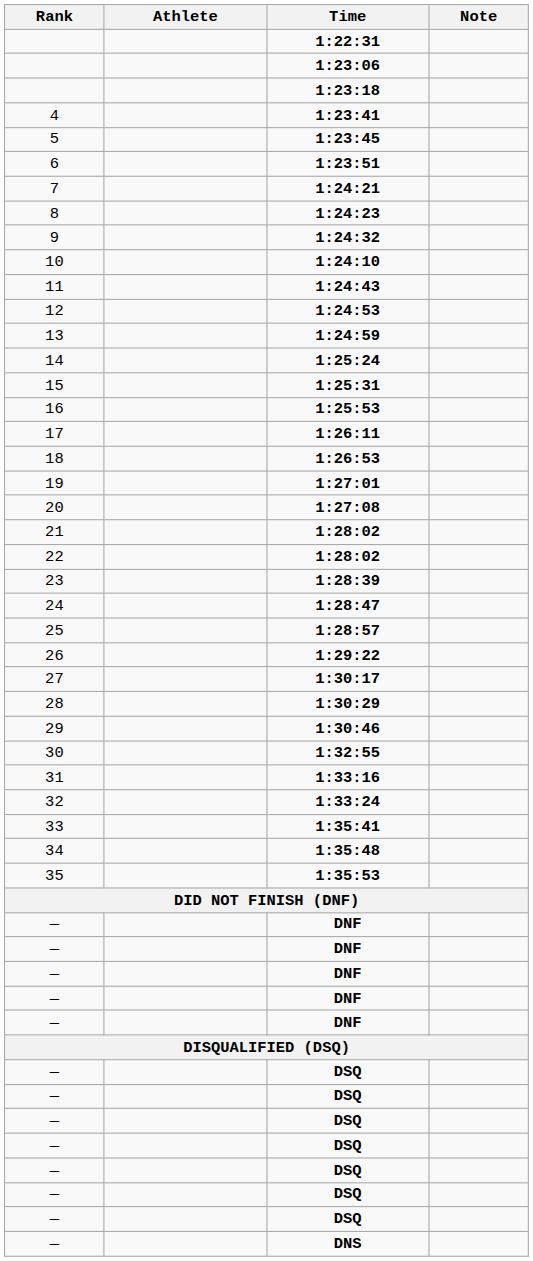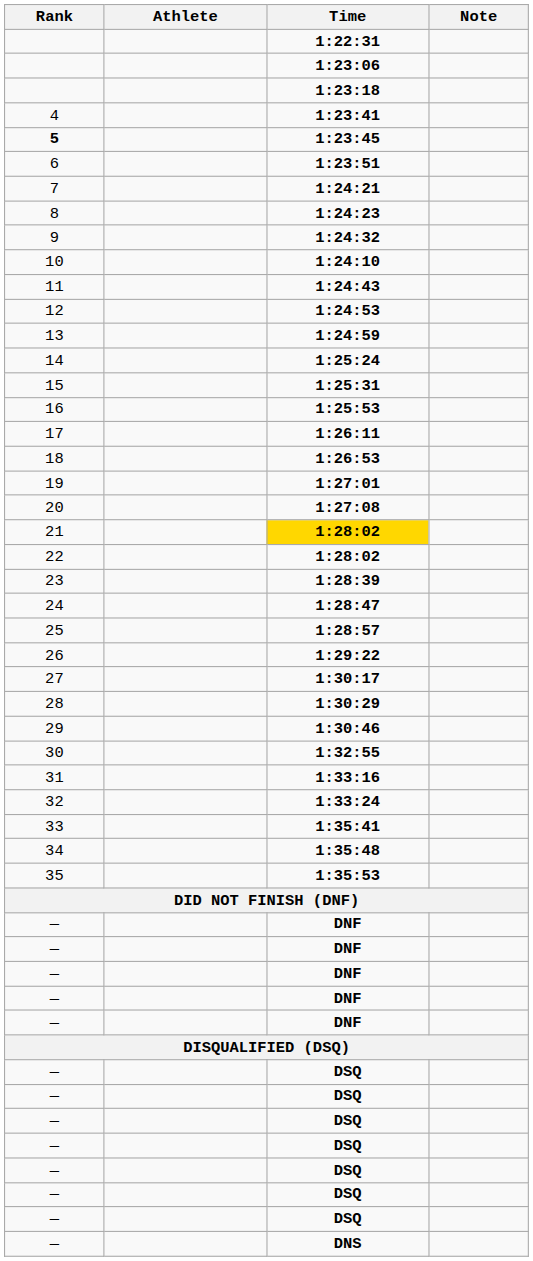(54, 140) normal -> (54, 140) bold
(348, 532) no background -> (348, 532) gold background
